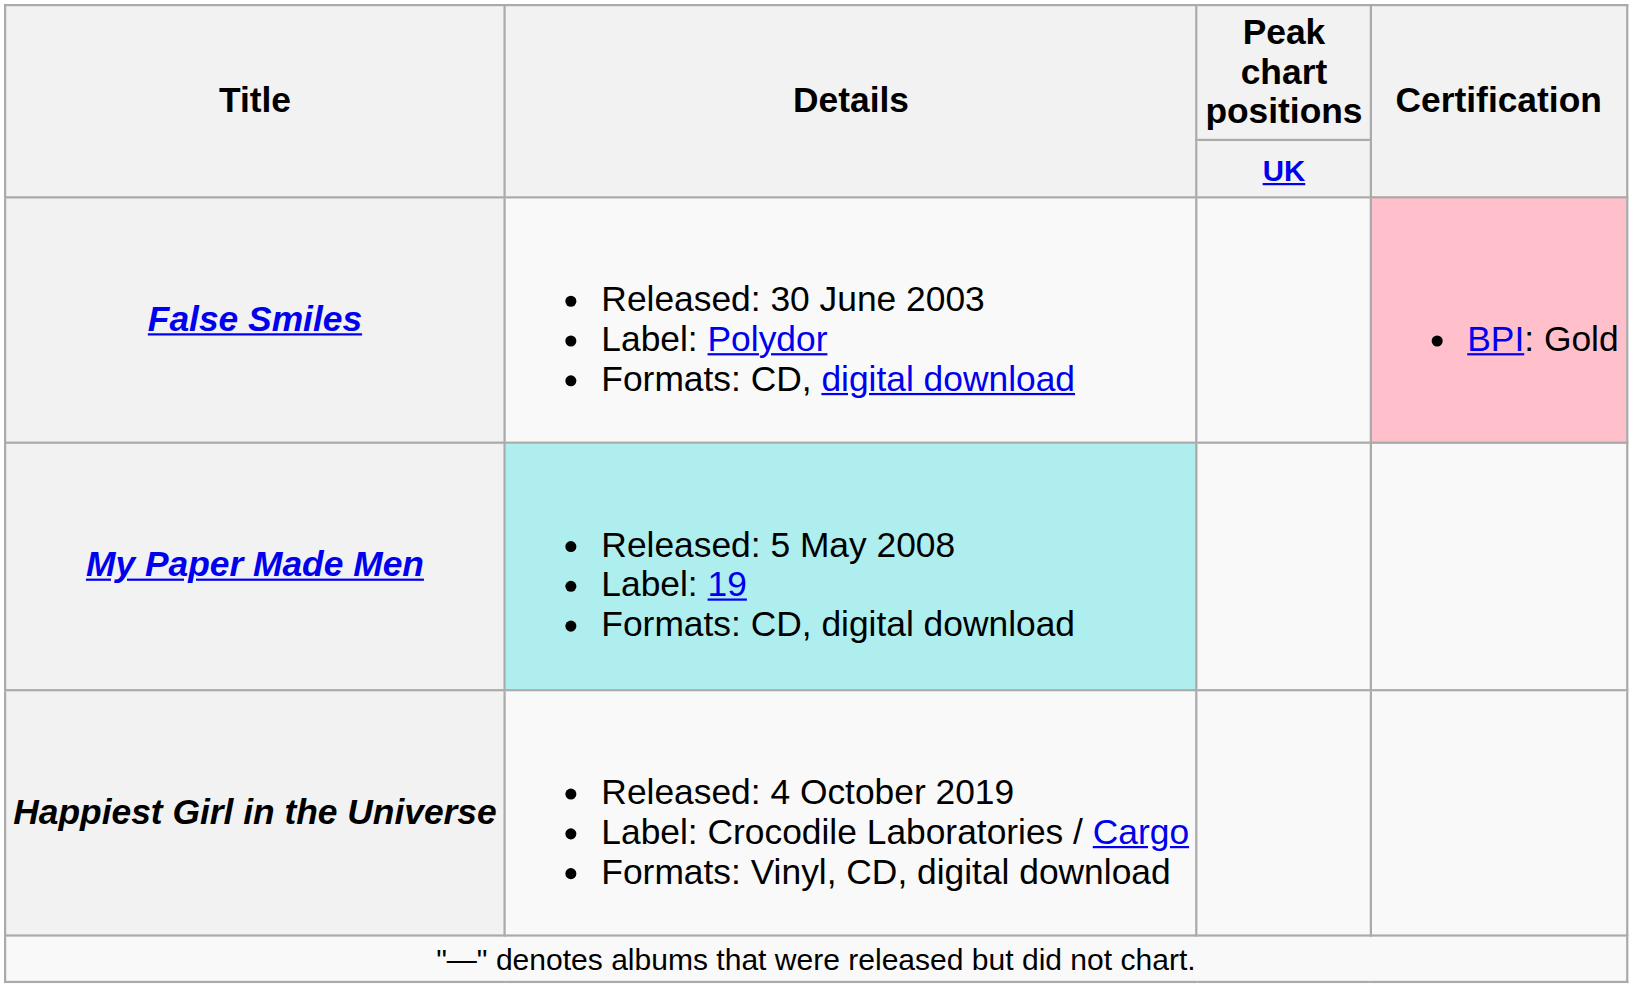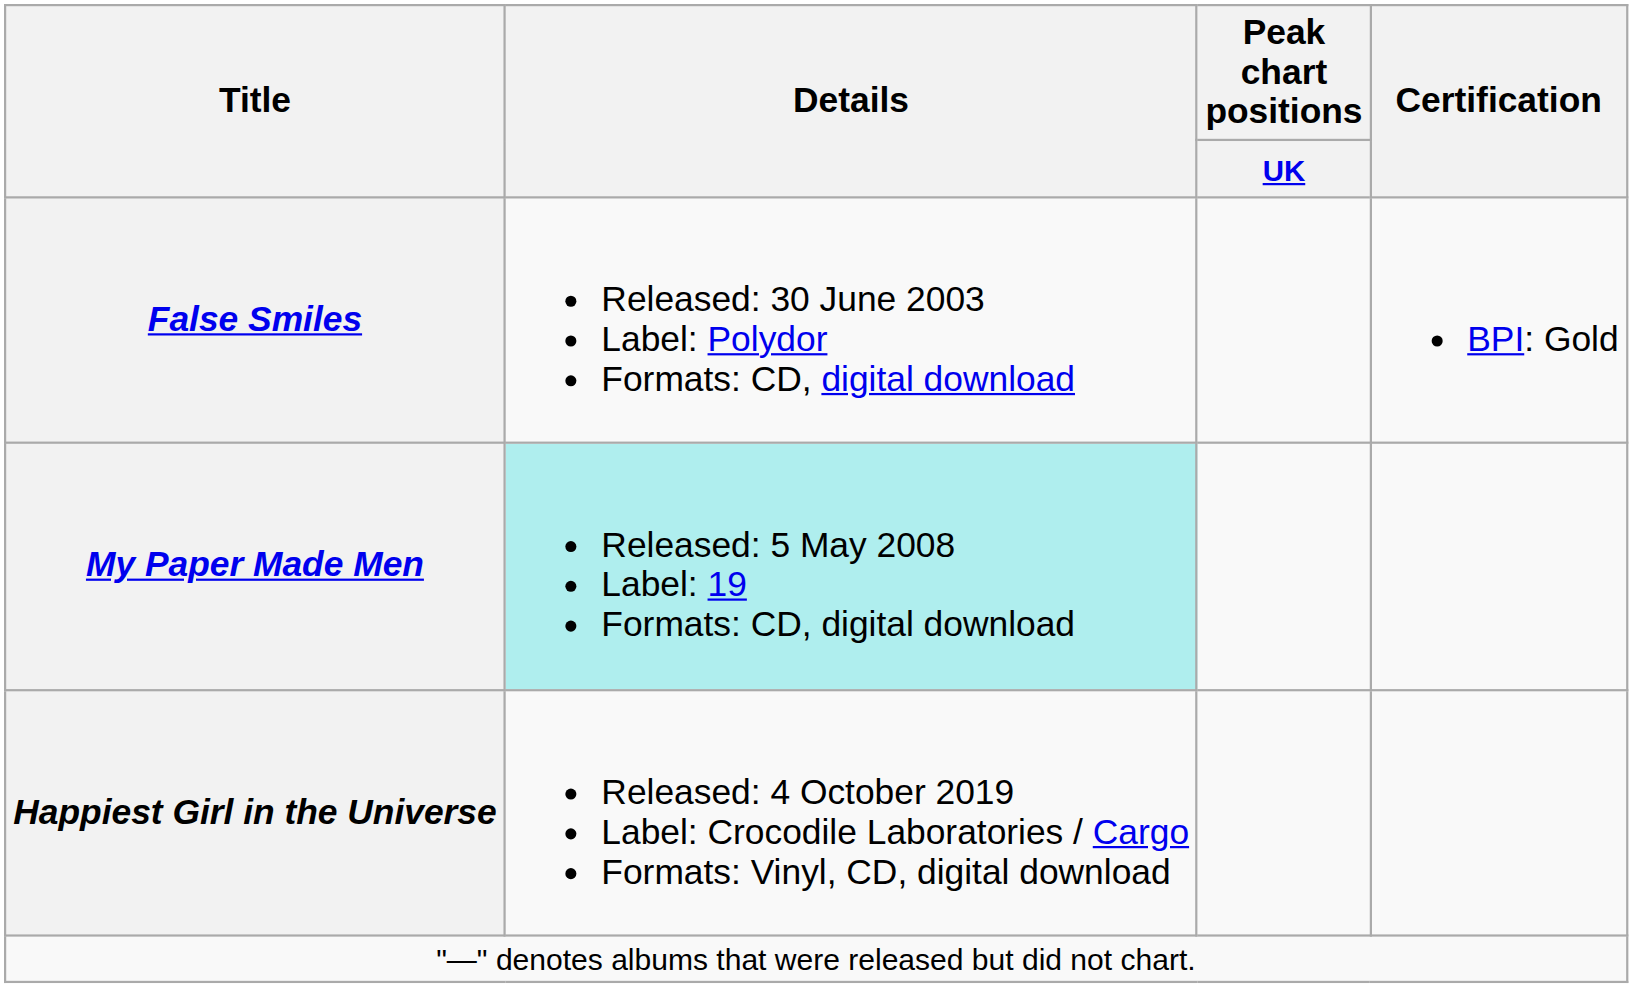(1499, 340) pink background -> (1499, 340) no background
